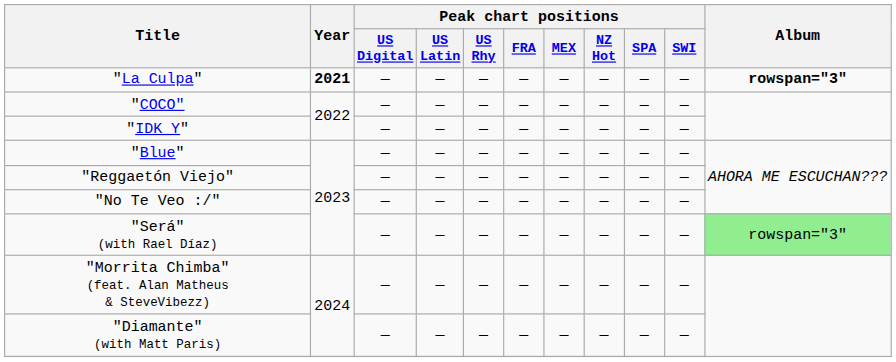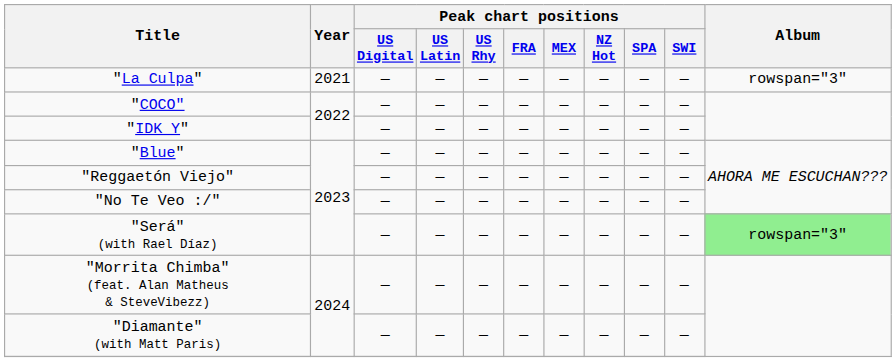(332, 80) bold -> (332, 80) normal
(798, 80) bold -> (798, 80) normal
